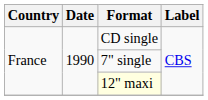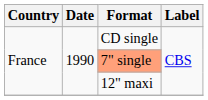(126, 60) no background -> (126, 60) lightsalmon background
(127, 83) lightyellow background -> (127, 83) no background
